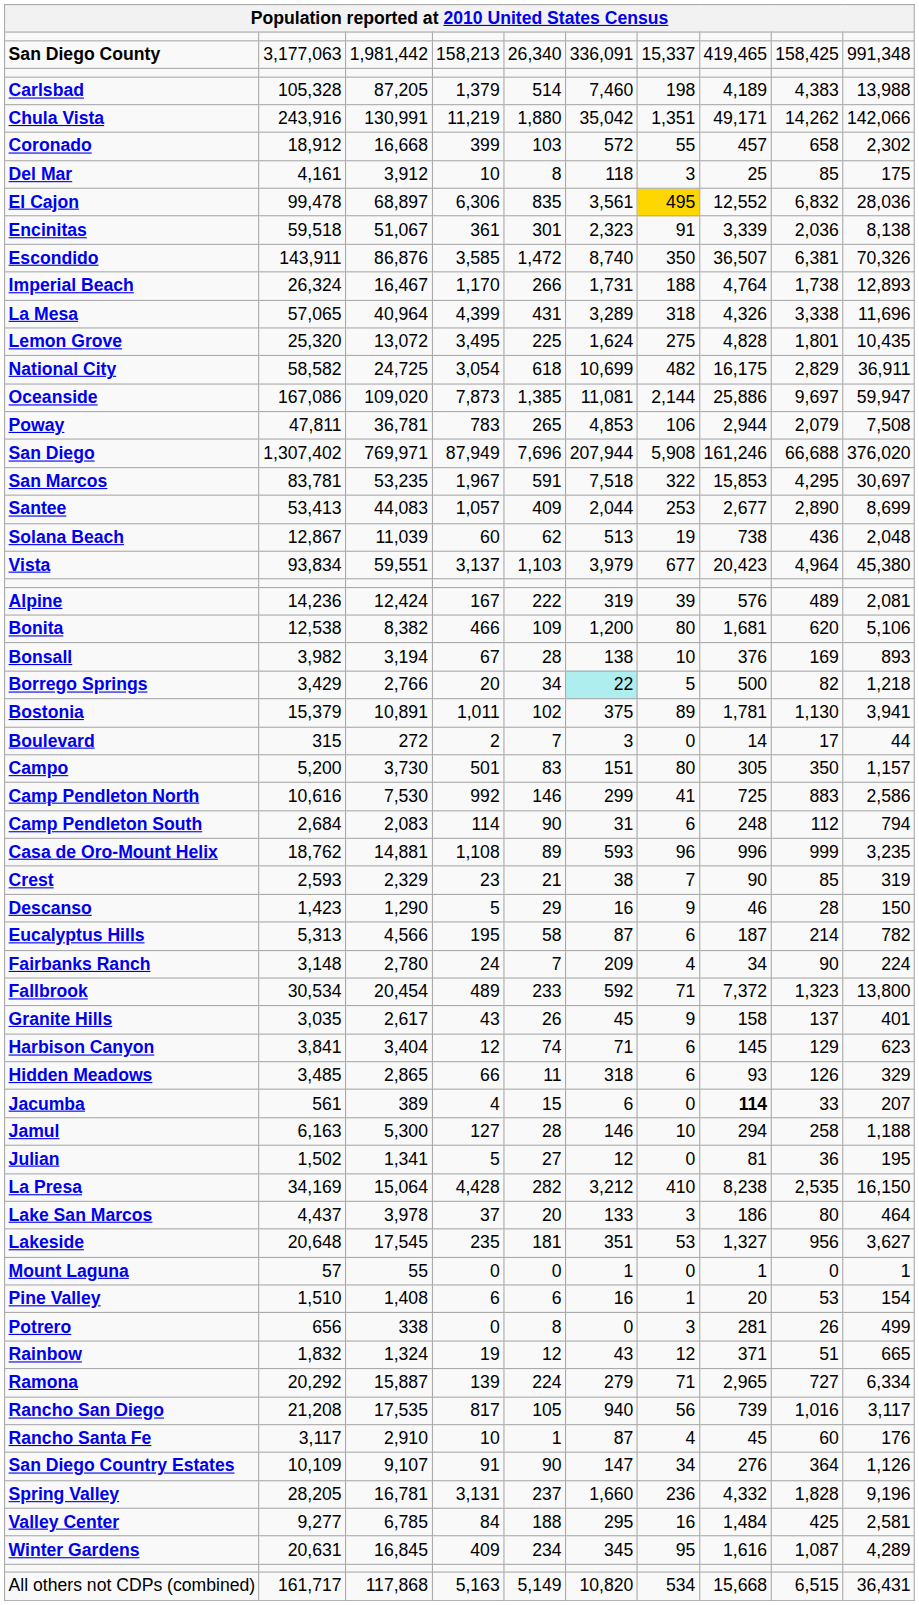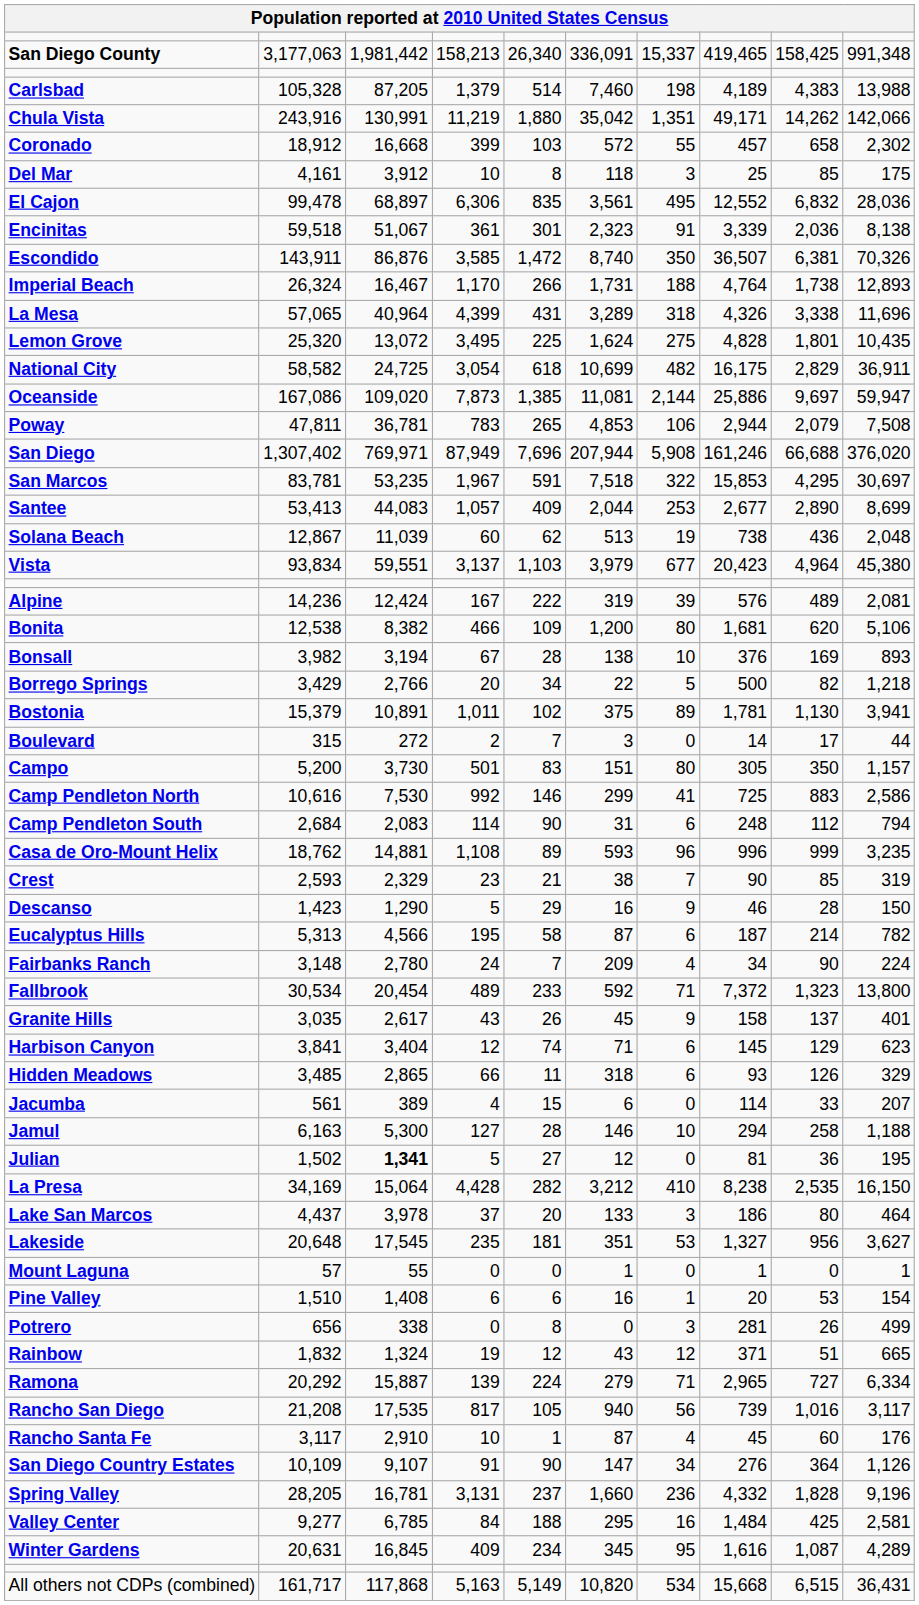(681, 202) gold background -> (681, 202) no background
(624, 684) paleturquoise background -> (624, 684) no background
(753, 1103) bold -> (753, 1103) normal
(406, 1159) normal -> (406, 1159) bold
